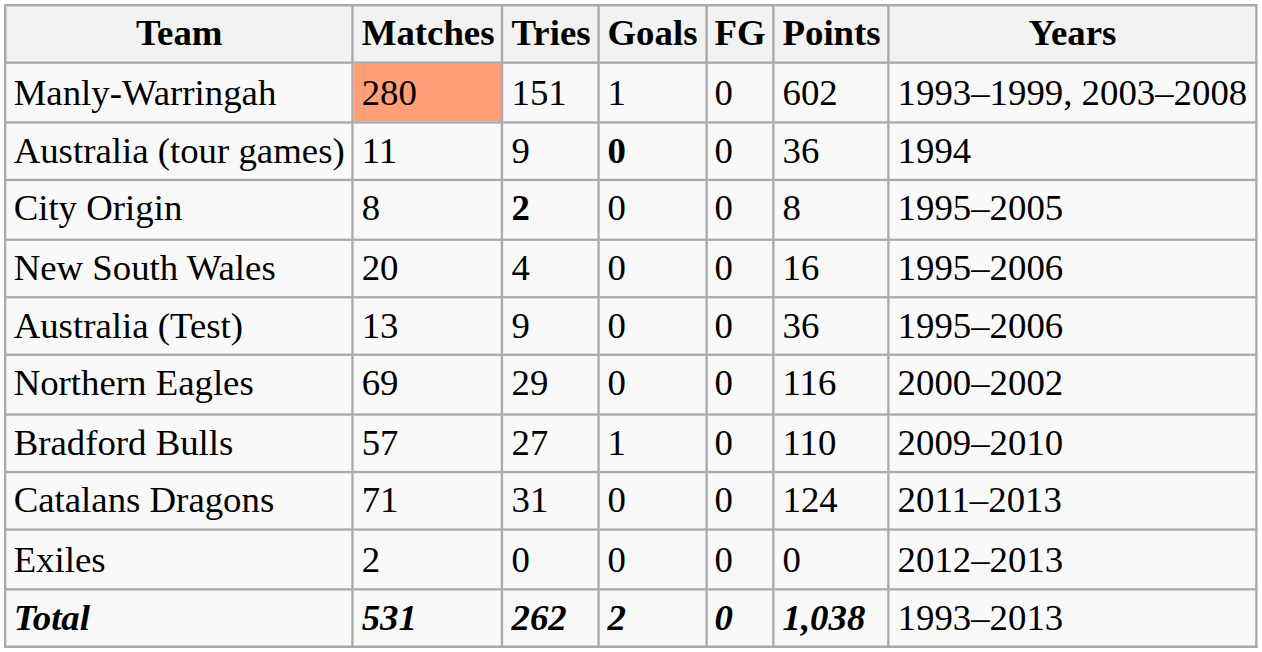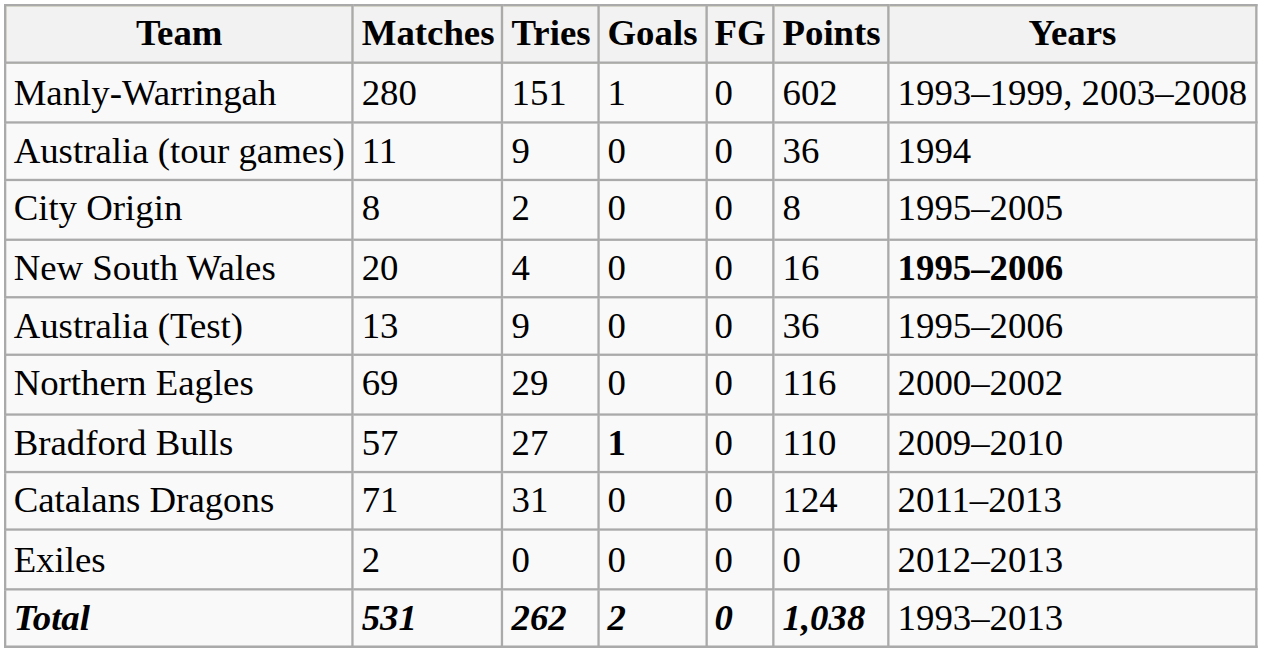(389, 92) lightsalmon background -> (389, 92) no background
(617, 150) bold -> (617, 150) normal
(521, 208) bold -> (521, 208) normal
(980, 267) normal -> (980, 267) bold
(617, 442) normal -> (617, 442) bold
